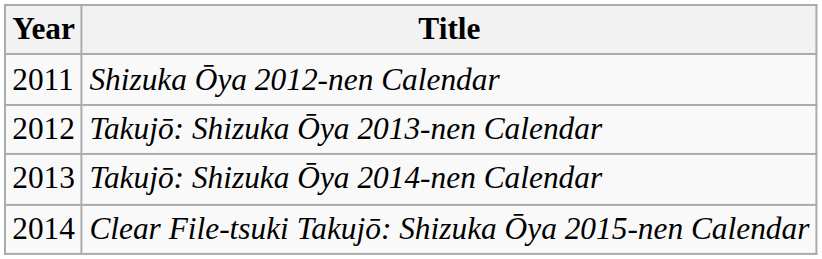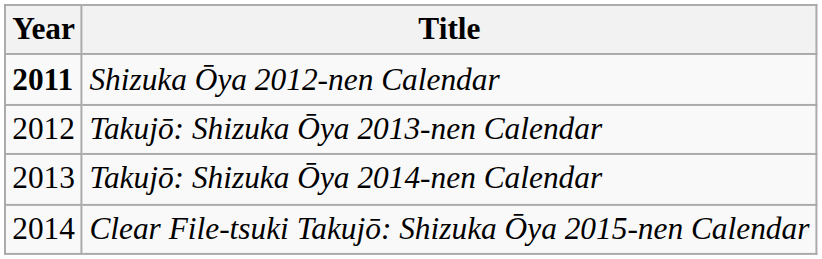(43, 79) normal -> (43, 79) bold
